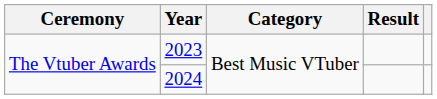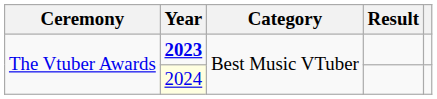(183, 49) normal -> (183, 49) bold
(183, 79) no background -> (183, 79) lightyellow background
